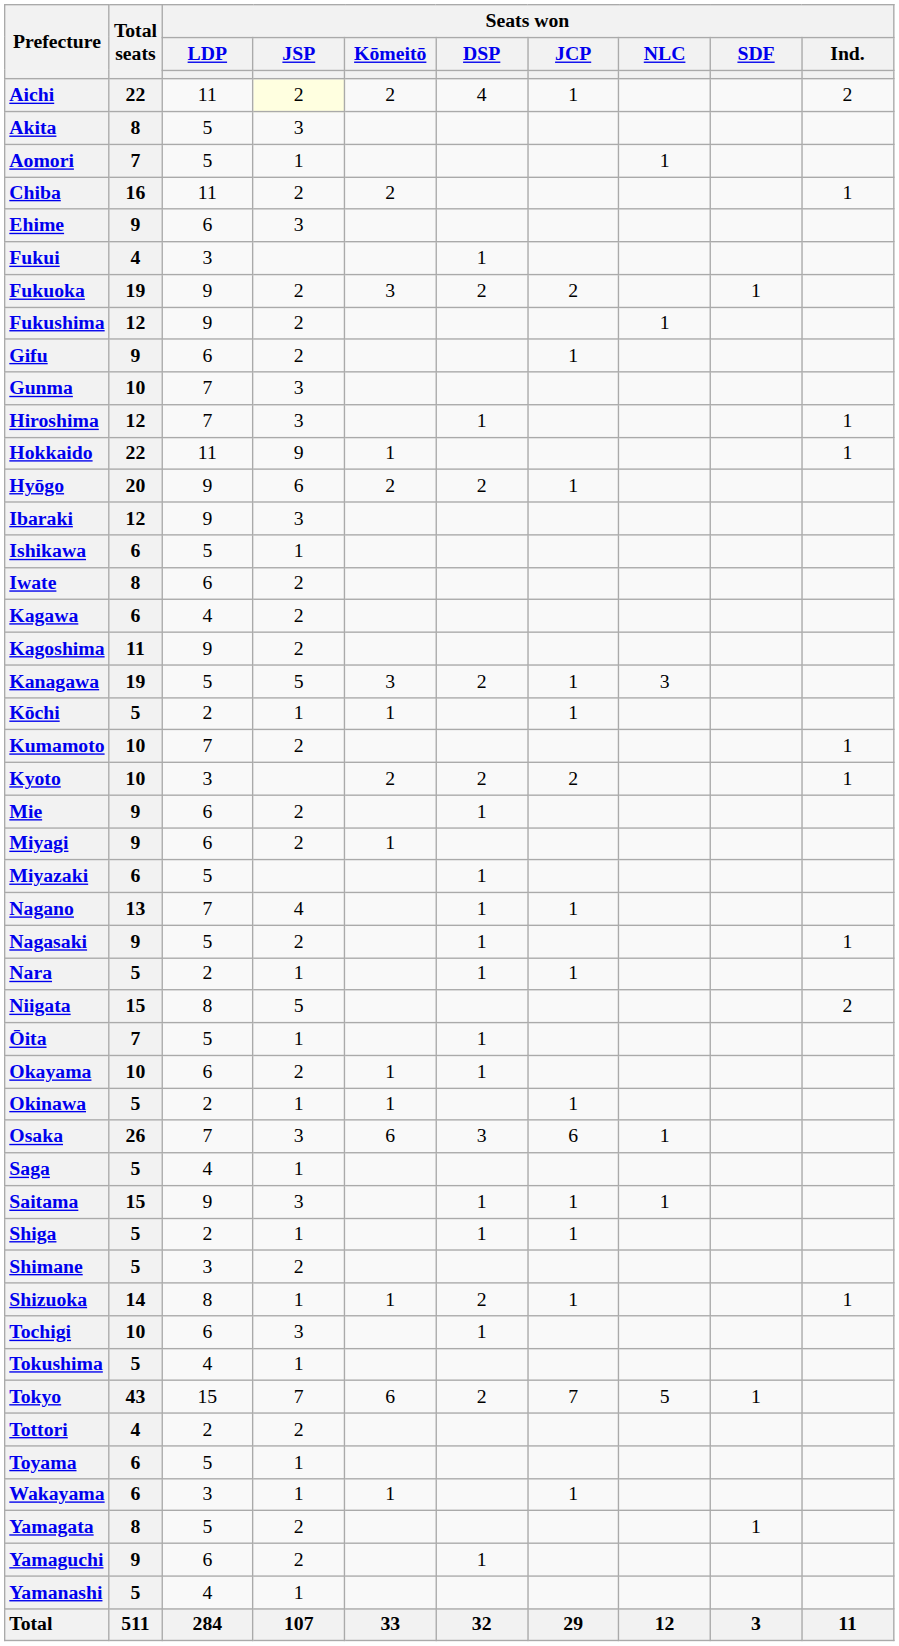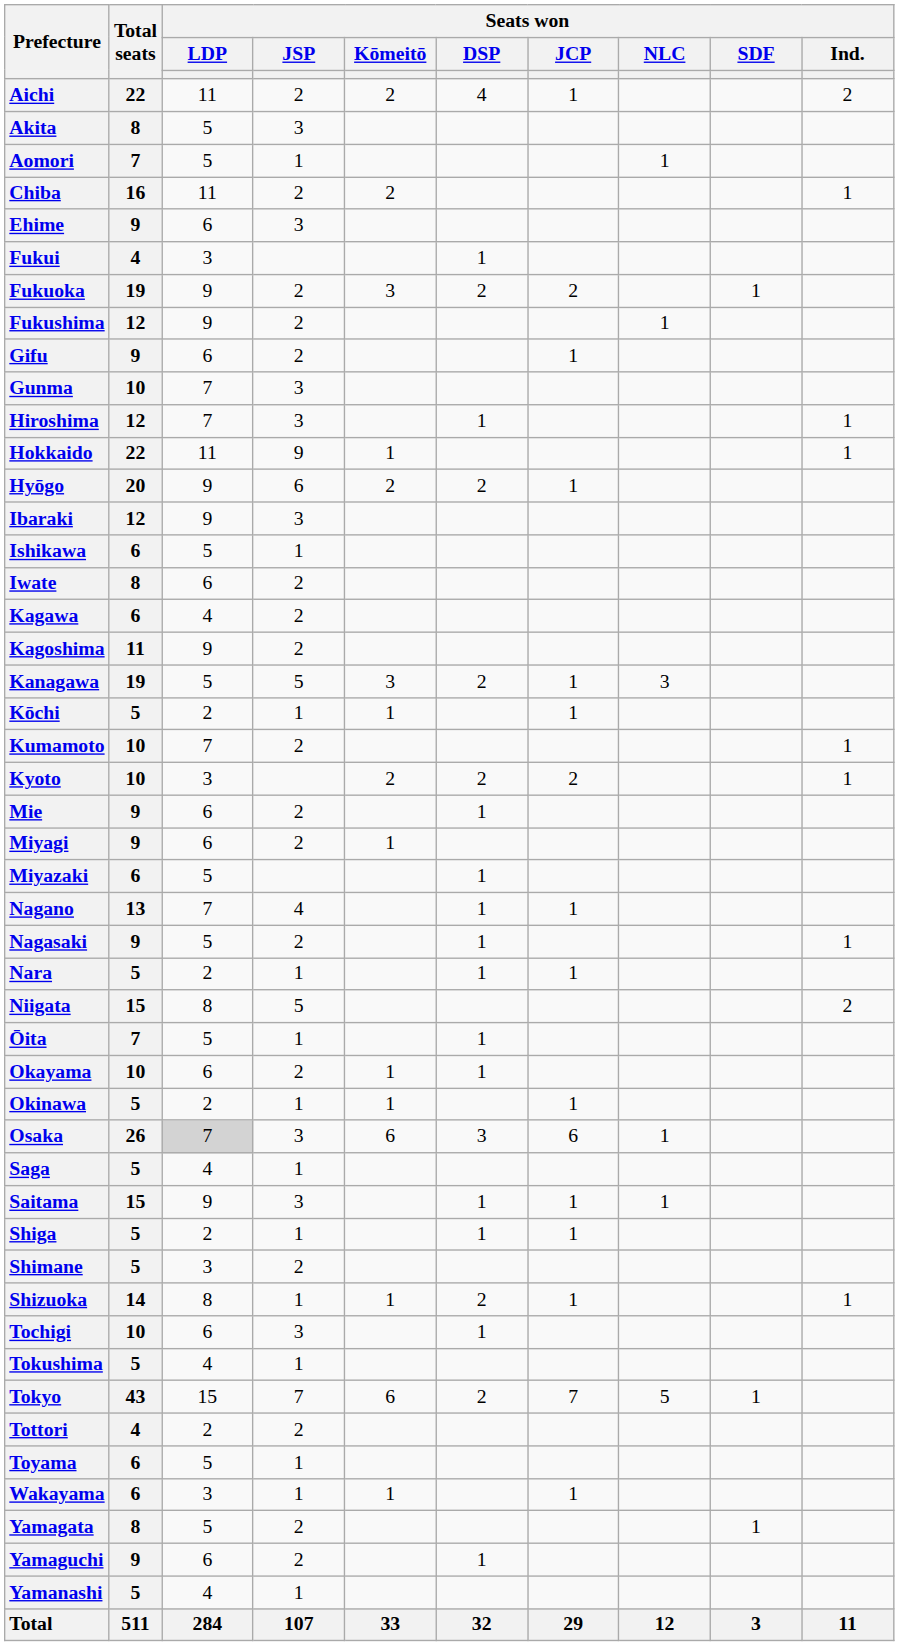(299, 95) lightyellow background -> (299, 95) no background
(207, 1136) no background -> (207, 1136) lightgrey background
